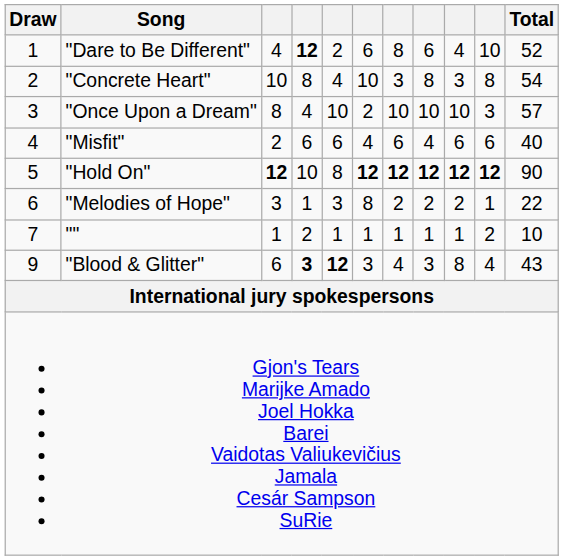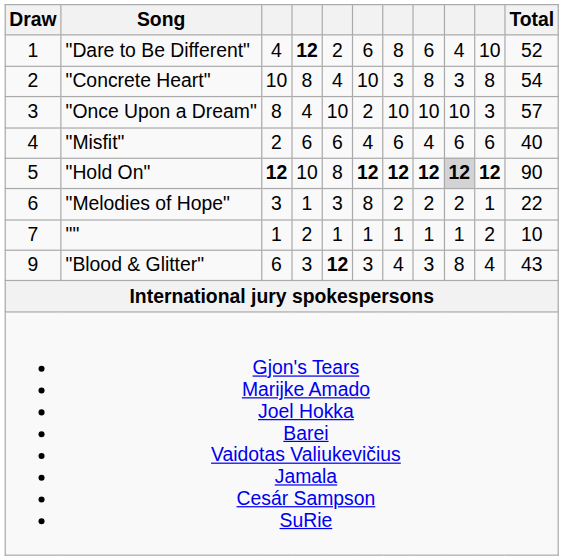(459, 173) no background -> (459, 173) lightgrey background
(307, 265) bold -> (307, 265) normal
